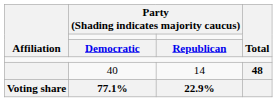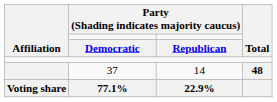(112, 70) 40 -> (112, 70) 37
